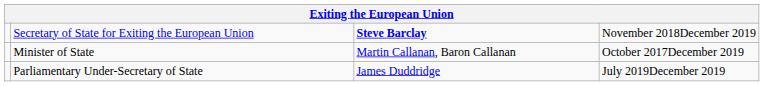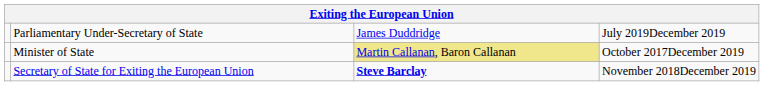rows swapped: (134, 33) <-> (108, 71)
(436, 52) no background -> (436, 52) khaki background
